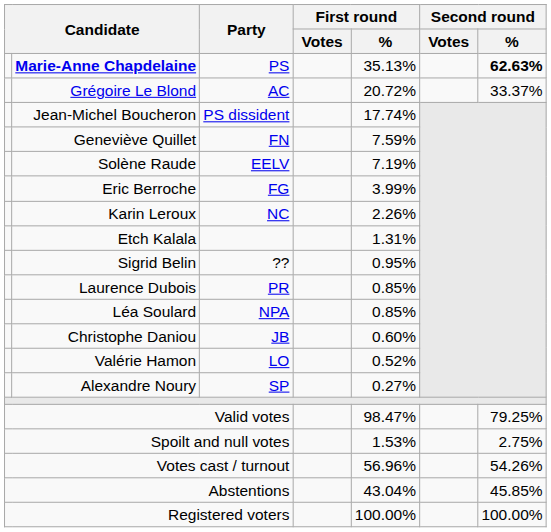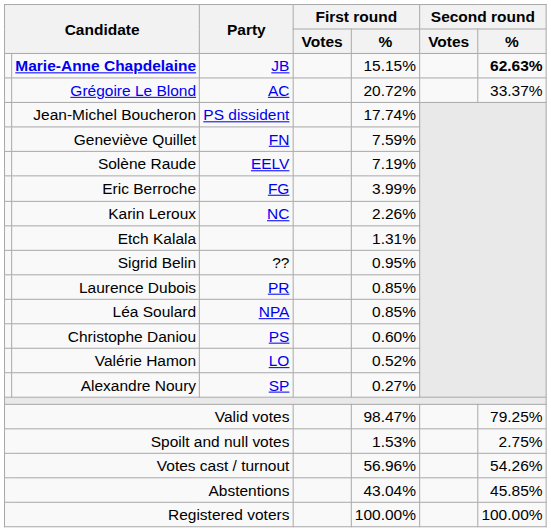(279, 66) PS -> (280, 66) JB
(390, 66) 35.13% -> (390, 66) 15.15%
(280, 336) JB -> (279, 336) PS
